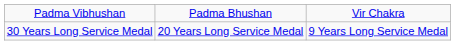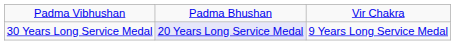(231, 31) no background -> (231, 31) lavender background
